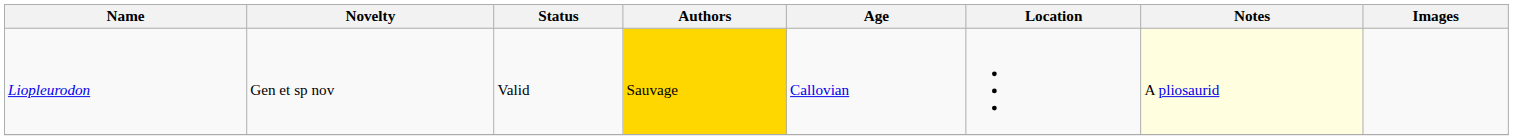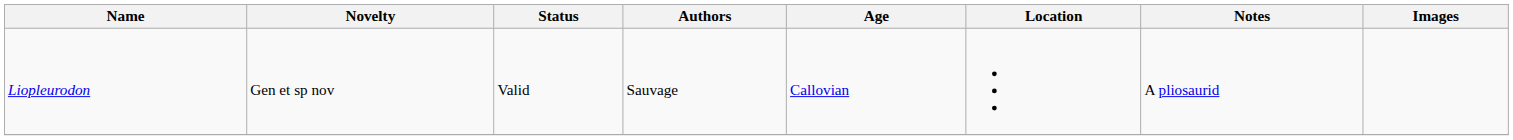(652, 90) gold background -> (652, 90) no background
(1182, 90) lightyellow background -> (1182, 90) no background
